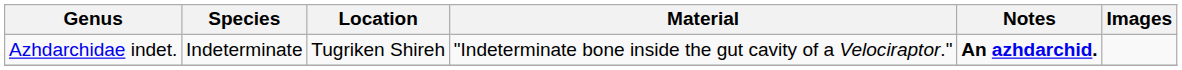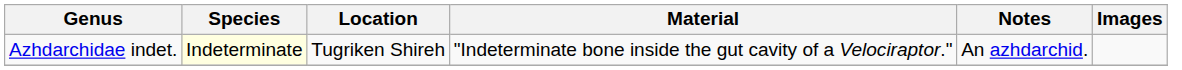(244, 49) no background -> (244, 49) lightyellow background
(1029, 49) bold -> (1025, 49) normal
